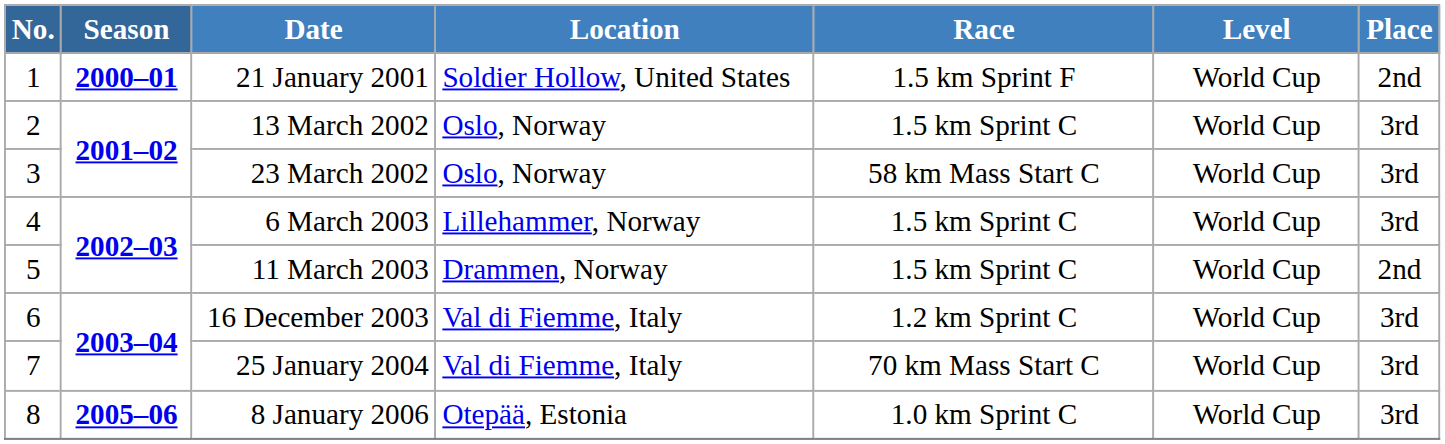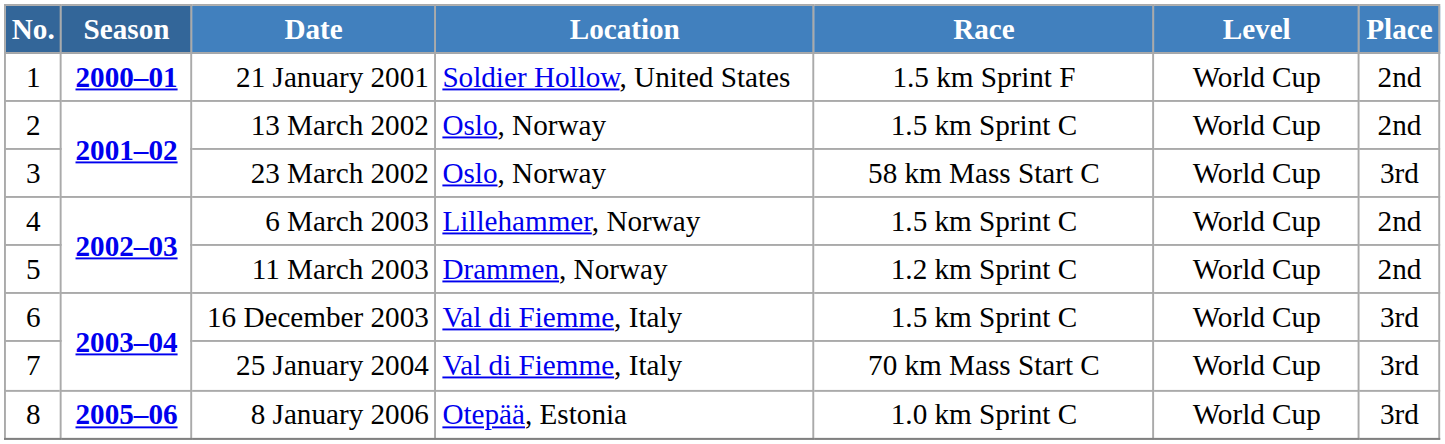(1399, 124) 3rd -> (1399, 124) 2nd
(1399, 221) 3rd -> (1399, 221) 2nd
(984, 269) 1.5 km Sprint C -> (984, 269) 1.2 km Sprint C
(984, 317) 1.2 km Sprint C -> (984, 317) 1.5 km Sprint C
